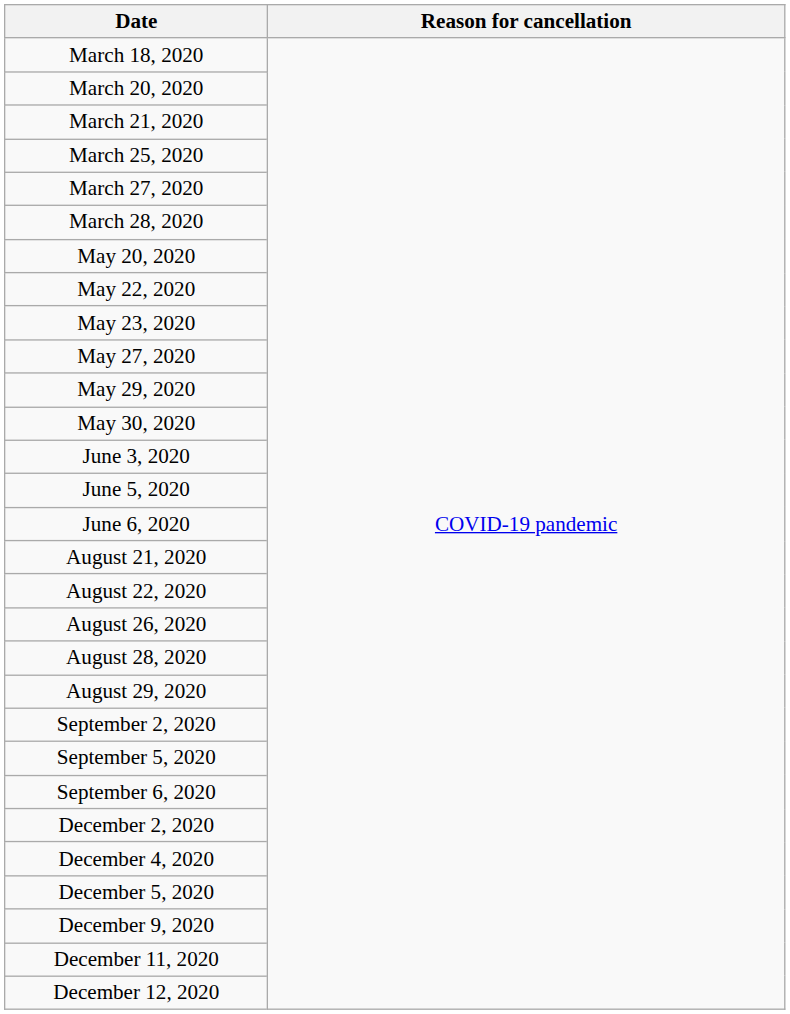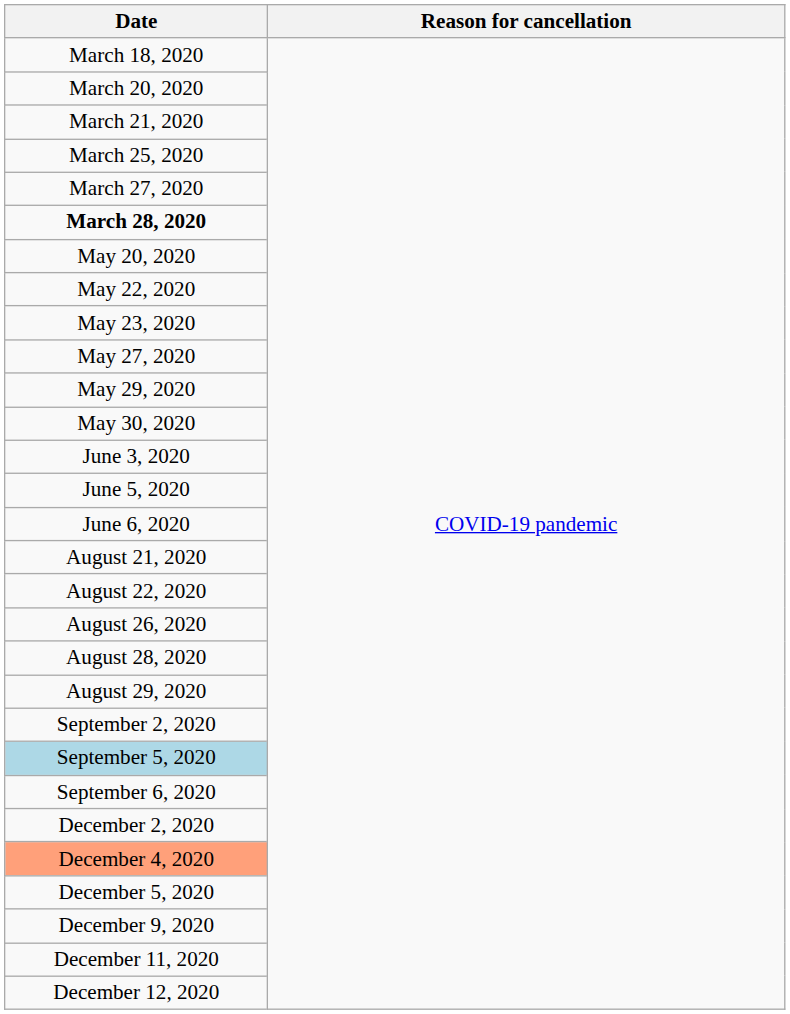(136, 222) normal -> (136, 222) bold
(136, 758) no background -> (136, 758) lightblue background
(136, 858) no background -> (136, 858) lightsalmon background
